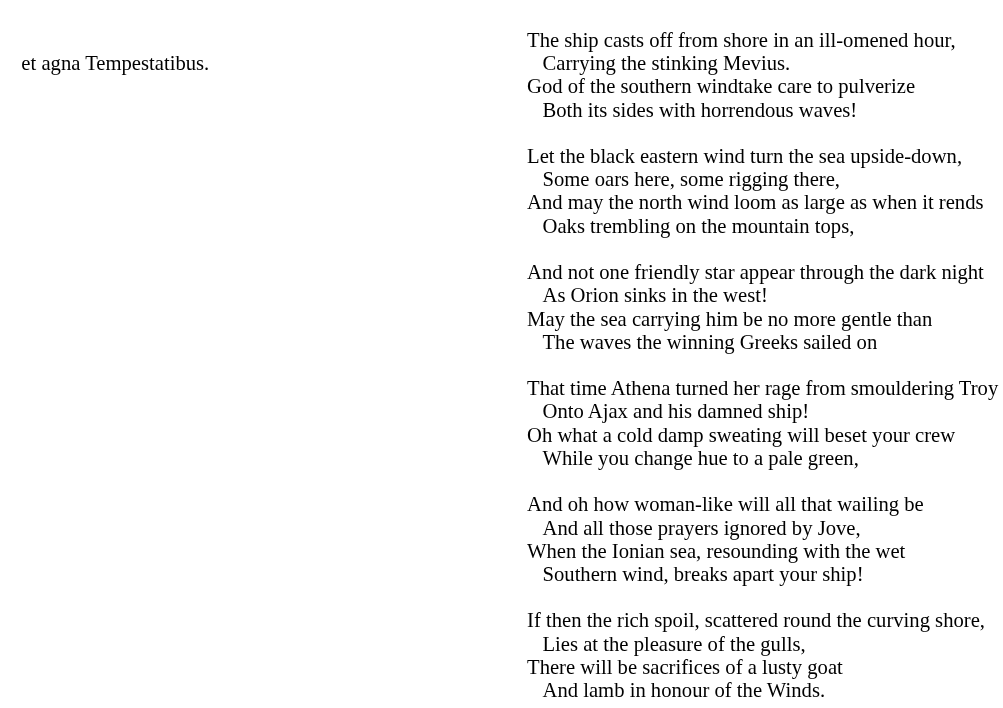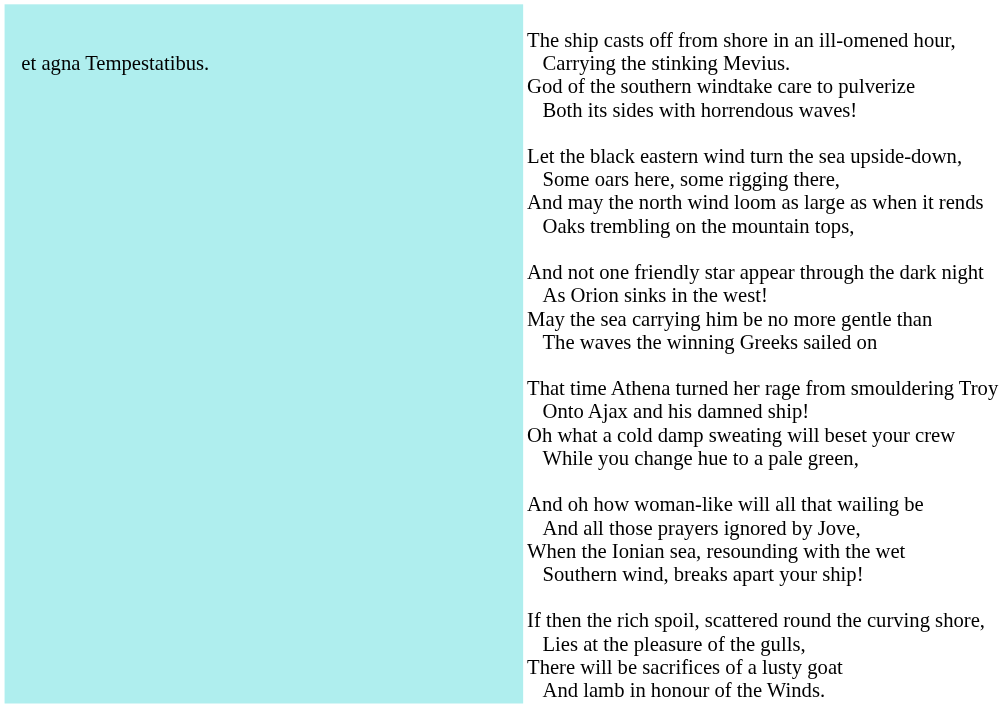(108, 63) no background -> (108, 63) paleturquoise background
